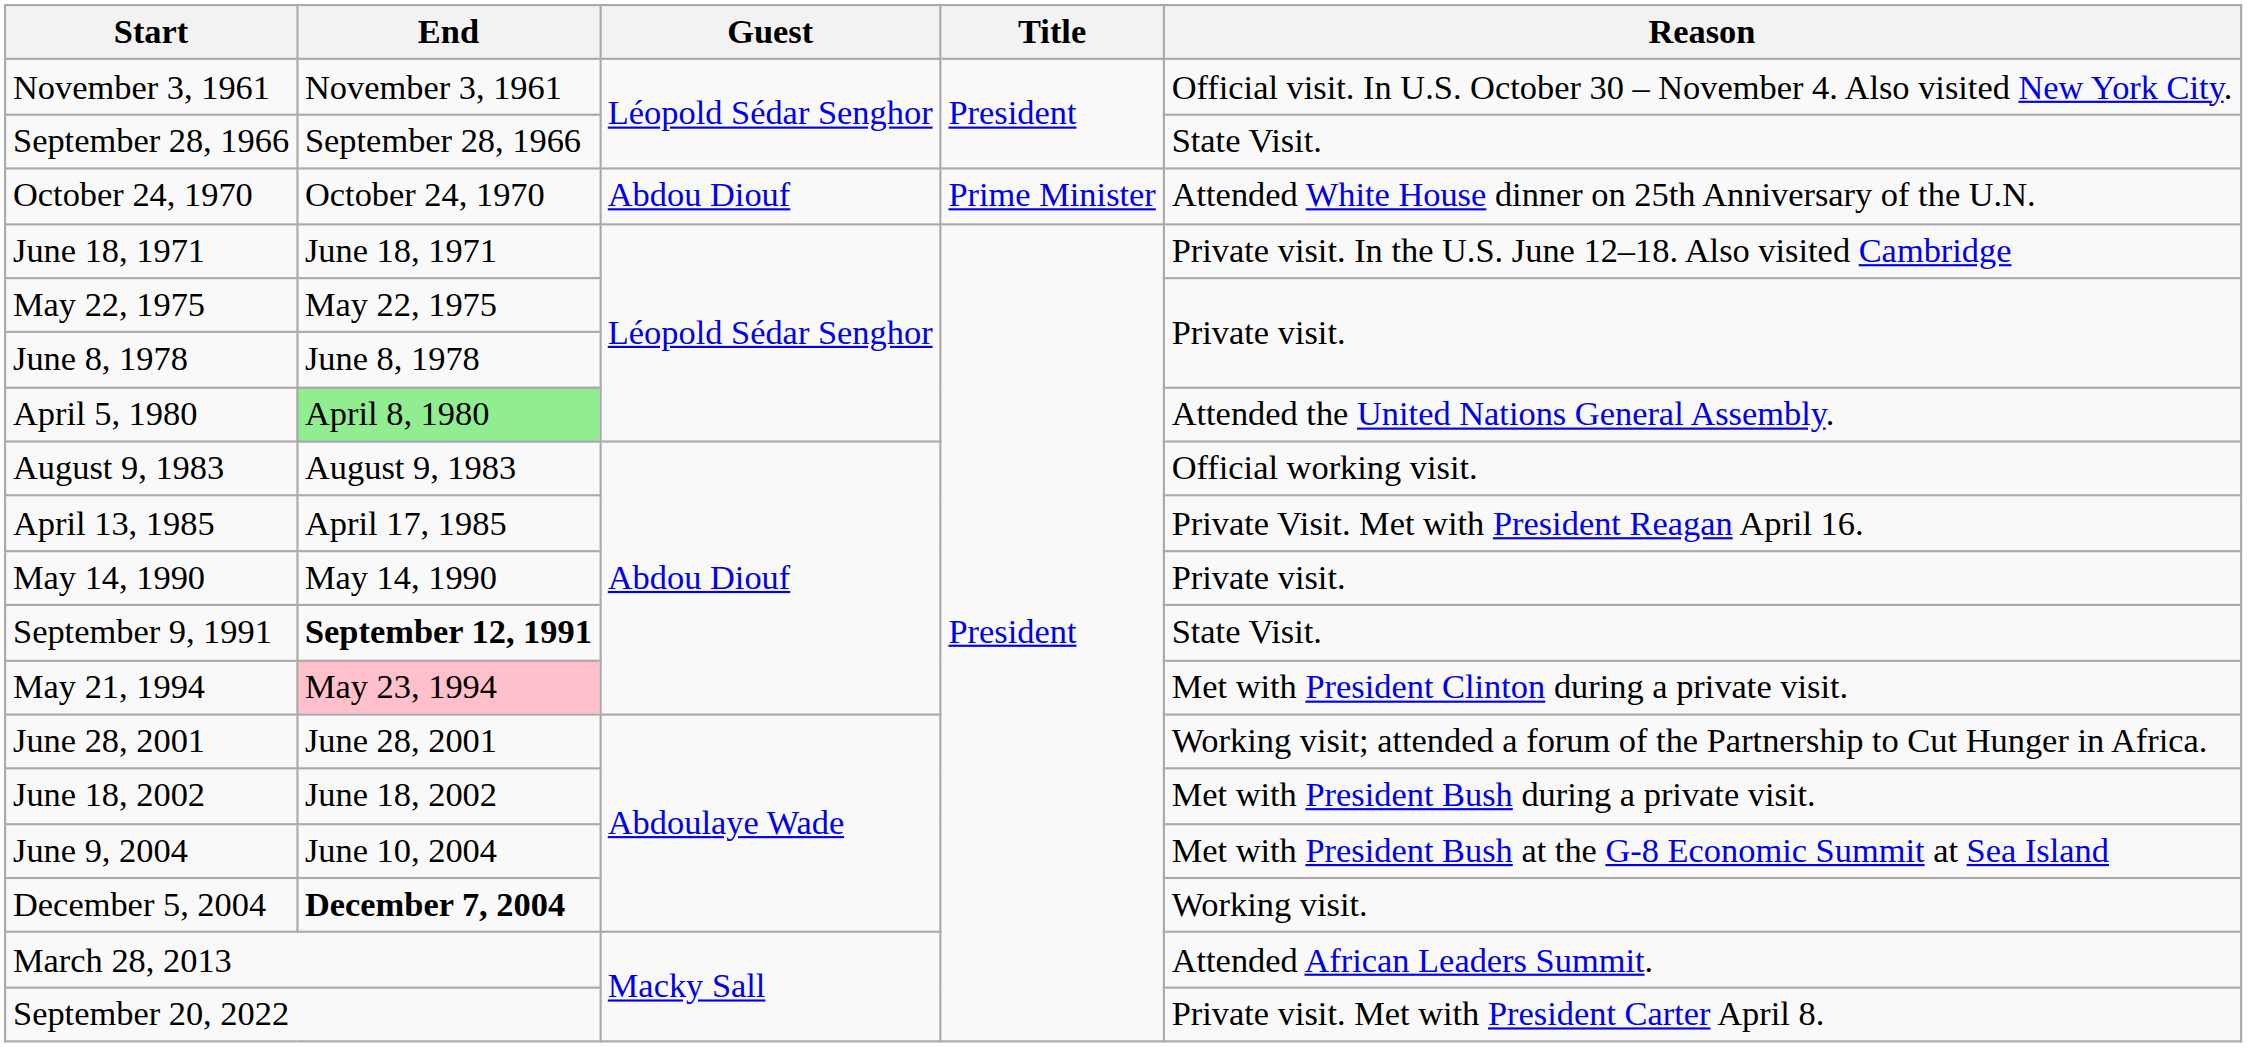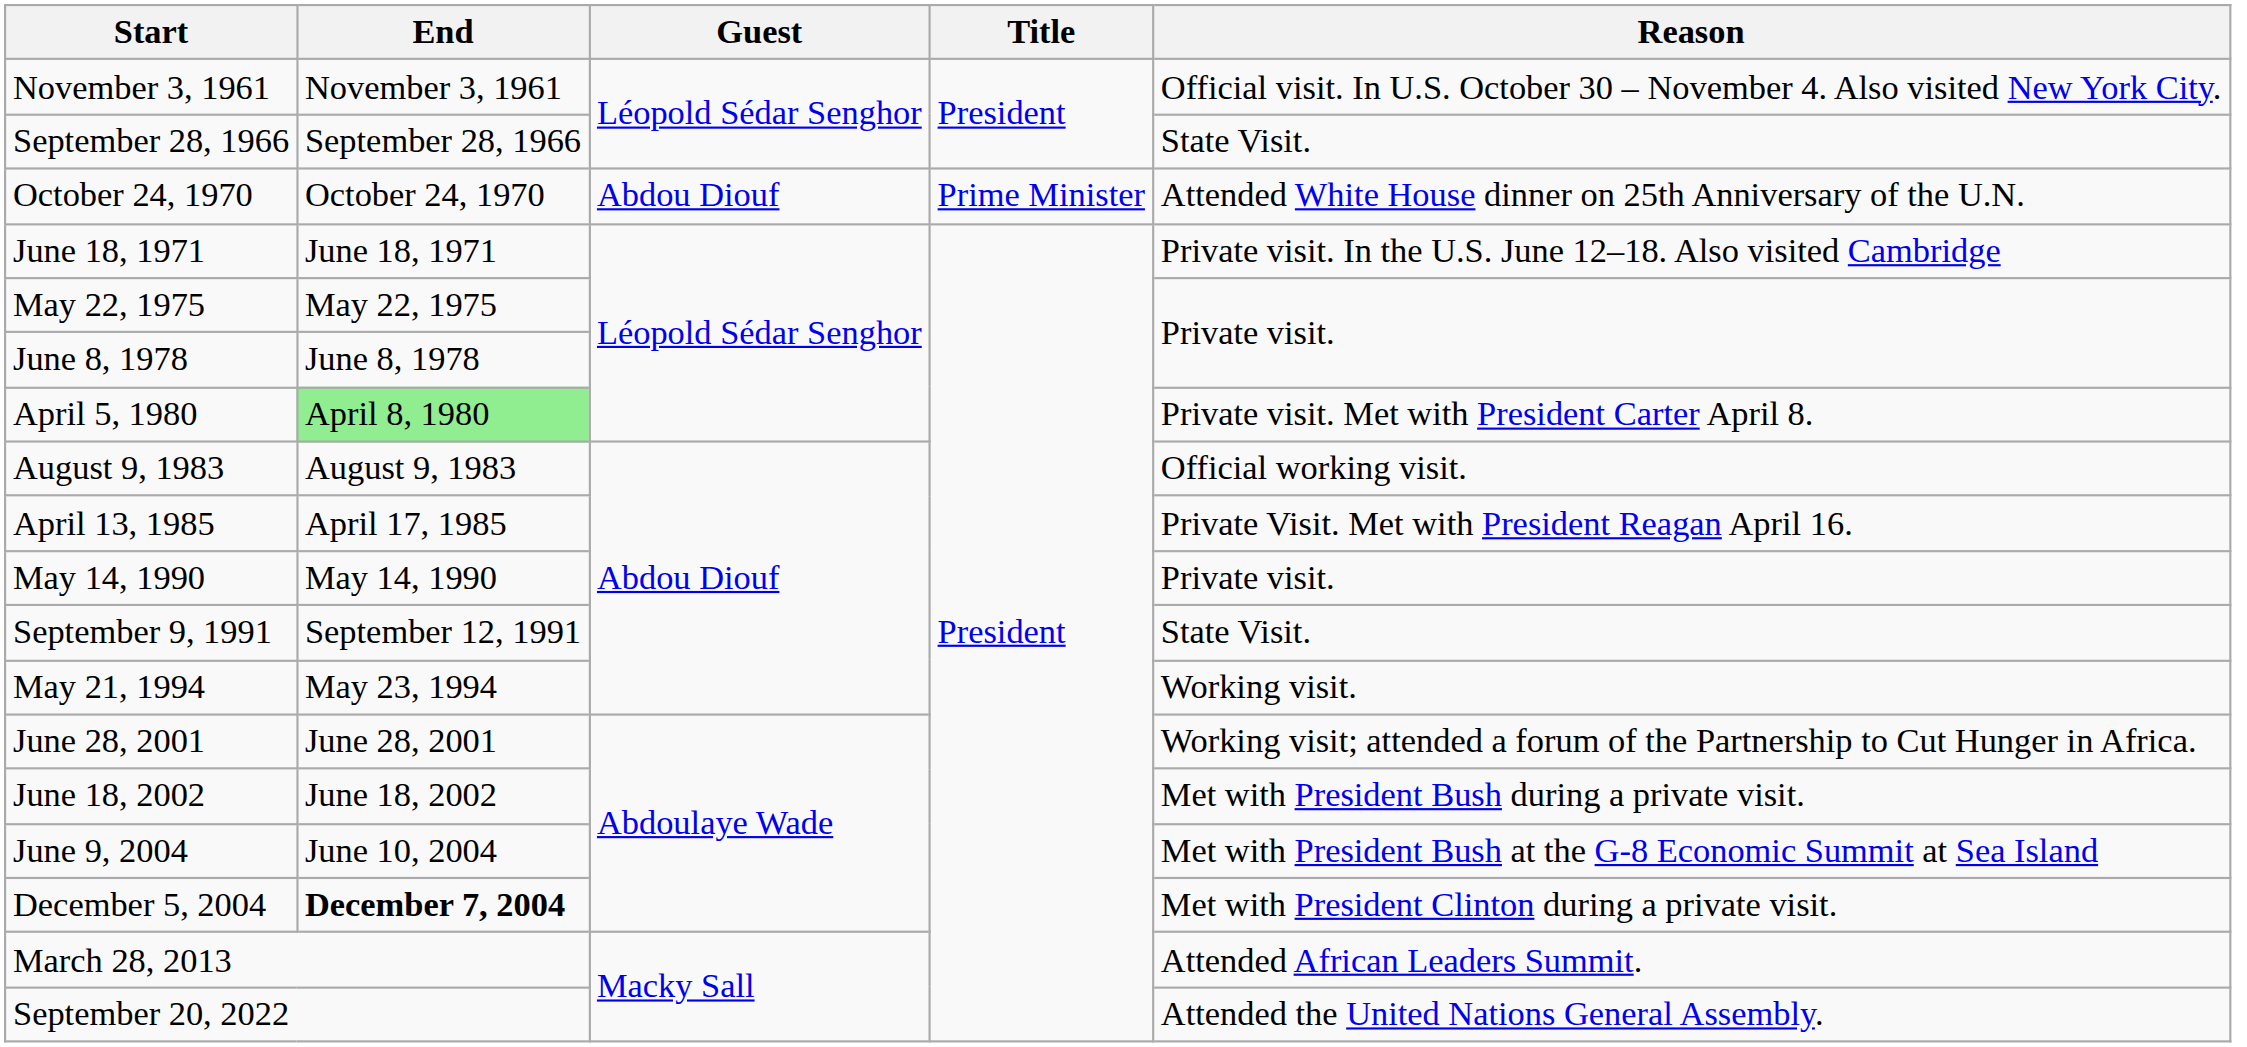(1503, 413) Attended the United Nations General Assembly. -> (1487, 413) Private visit. Met with President Carter April 8.
(448, 631) bold -> (443, 631) normal
(401, 686) pink background -> (401, 686) no background
(1510, 686) Met with President Clinton during a private visit. -> (1259, 686) Working visit.
(1270, 904) Working visit. -> (1499, 904) Met with President Clinton during a private visit.
(1498, 1013) Private visit. Met with President Carter April 8. -> (1492, 1013) Attended the United Nations General Assembly.
